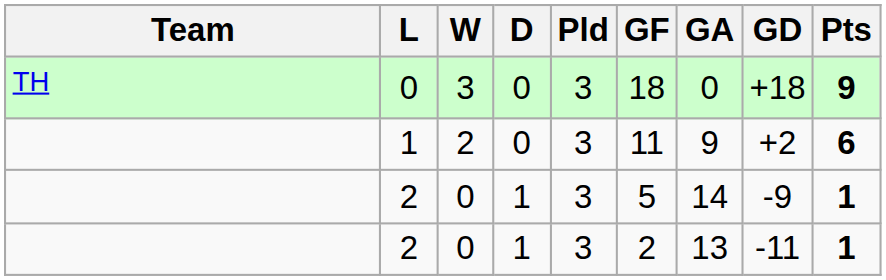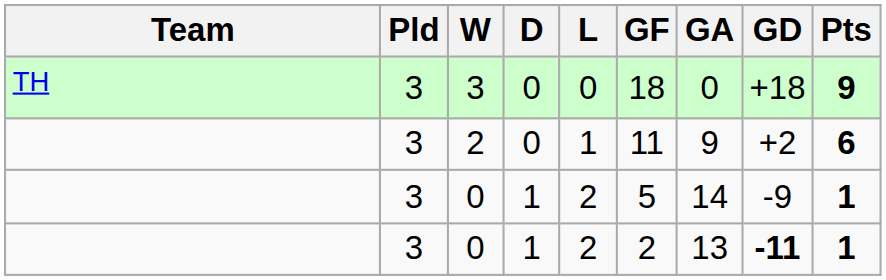columns swapped: (583, 30) <-> (409, 30)
(777, 248) normal -> (777, 248) bold
